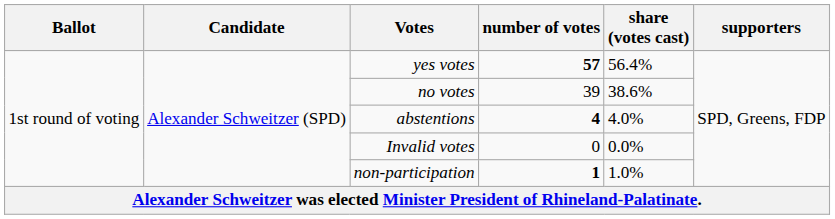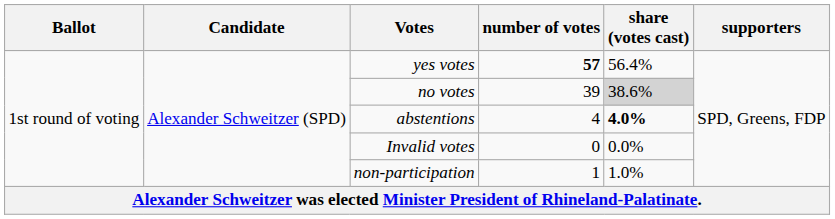(630, 91) no background -> (630, 91) lightgrey background
(596, 118) bold -> (596, 118) normal
(626, 118) normal -> (627, 118) bold
(596, 173) bold -> (596, 173) normal
